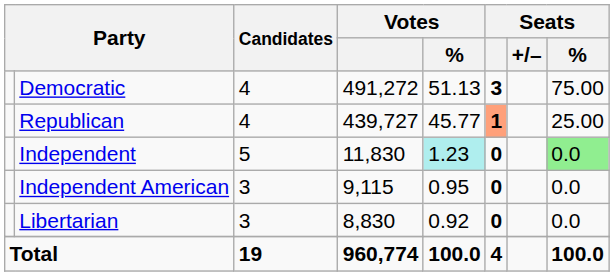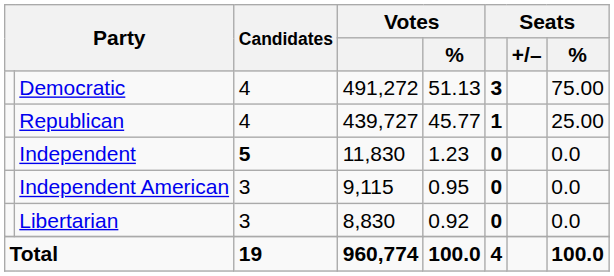(496, 121) lightsalmon background -> (496, 121) no background
(245, 154) normal -> (245, 154) bold
(449, 154) paleturquoise background -> (449, 154) no background
(566, 154) lightgreen background -> (566, 154) no background
